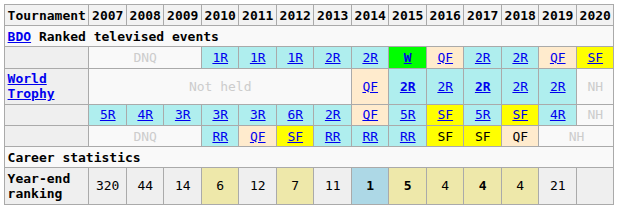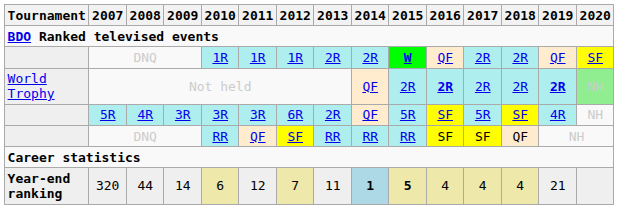(31, 86) bold -> (31, 86) normal
(408, 86) bold -> (408, 86) normal
(445, 86) normal -> (445, 86) bold
(483, 86) bold -> (483, 86) normal
(558, 86) normal -> (558, 86) bold
(595, 86) no background -> (595, 86) lightgreen background
(483, 186) bold -> (483, 186) normal
